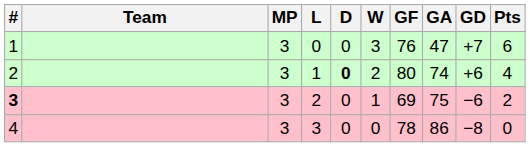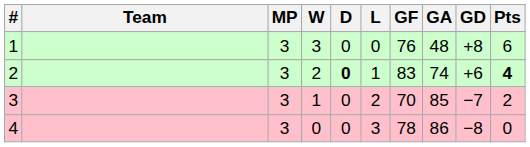columns swapped: (375, 18) <-> (316, 18)
(439, 45) 47 -> (439, 45) 48
(473, 45) +7 -> (473, 45) +8
(406, 73) 80 -> (406, 73) 83
(507, 73) normal -> (507, 73) bold
(13, 100) bold -> (13, 100) normal
(406, 100) 69 -> (406, 100) 70
(439, 100) 75 -> (439, 100) 85
(473, 100) −6 -> (473, 100) −7
